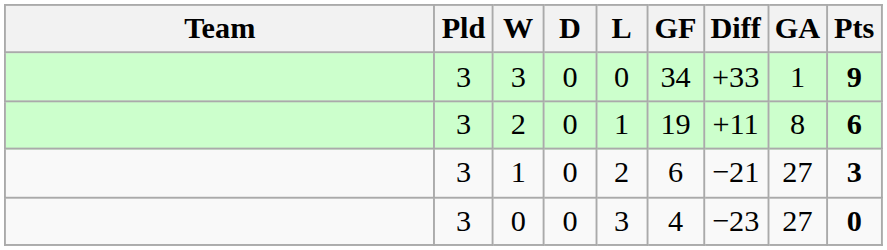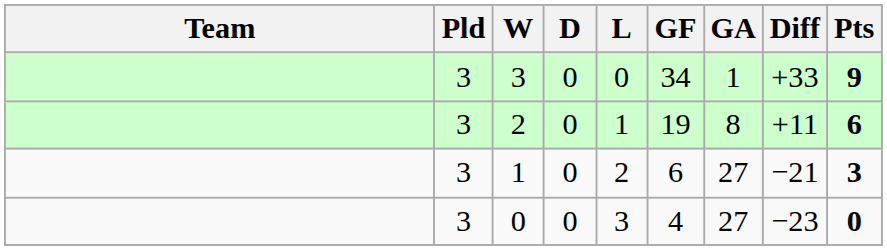columns swapped: (797, 28) <-> (736, 28)
